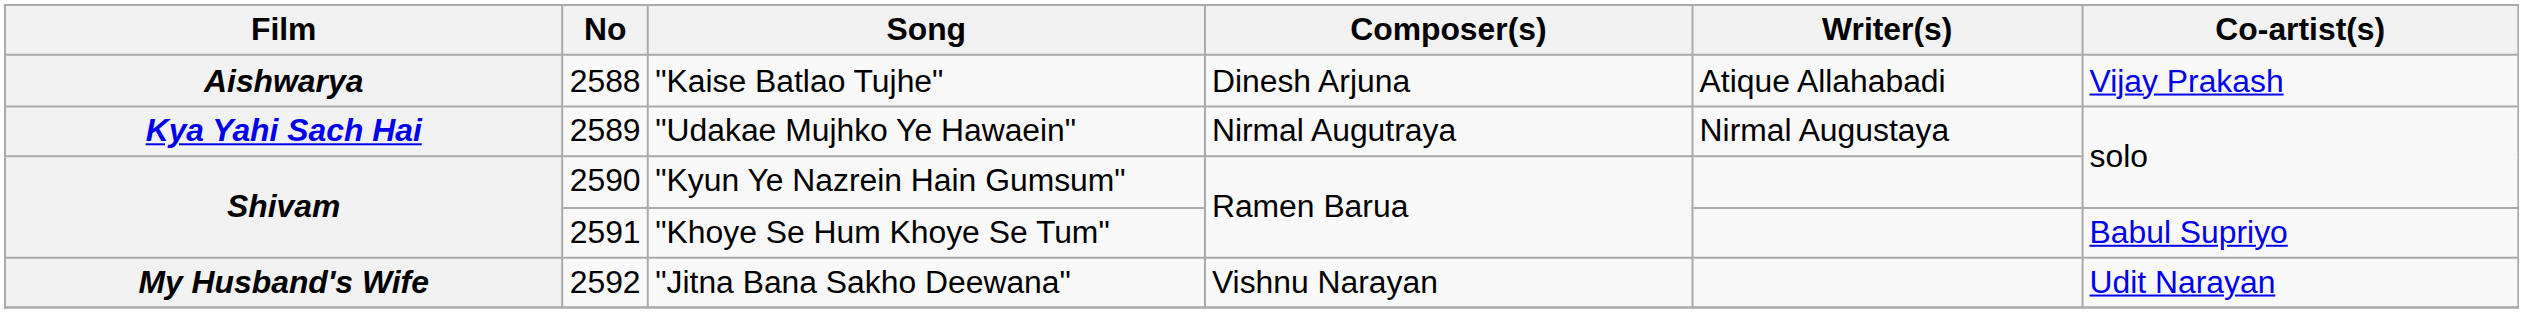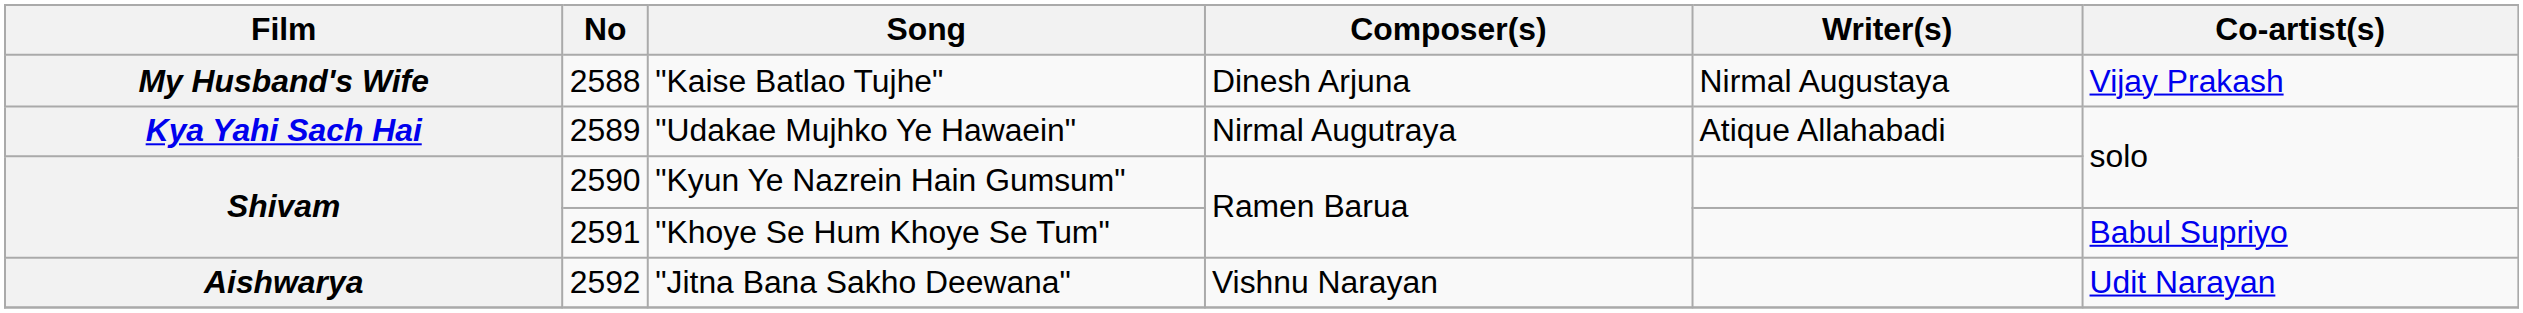(284, 80) Aishwarya -> (284, 80) My Husband's Wife
(1823, 80) Atique Allahabadi -> (1824, 80) Nirmal Augustaya
(1824, 130) Nirmal Augustaya -> (1823, 130) Atique Allahabadi
(284, 282) My Husband's Wife -> (284, 282) Aishwarya
